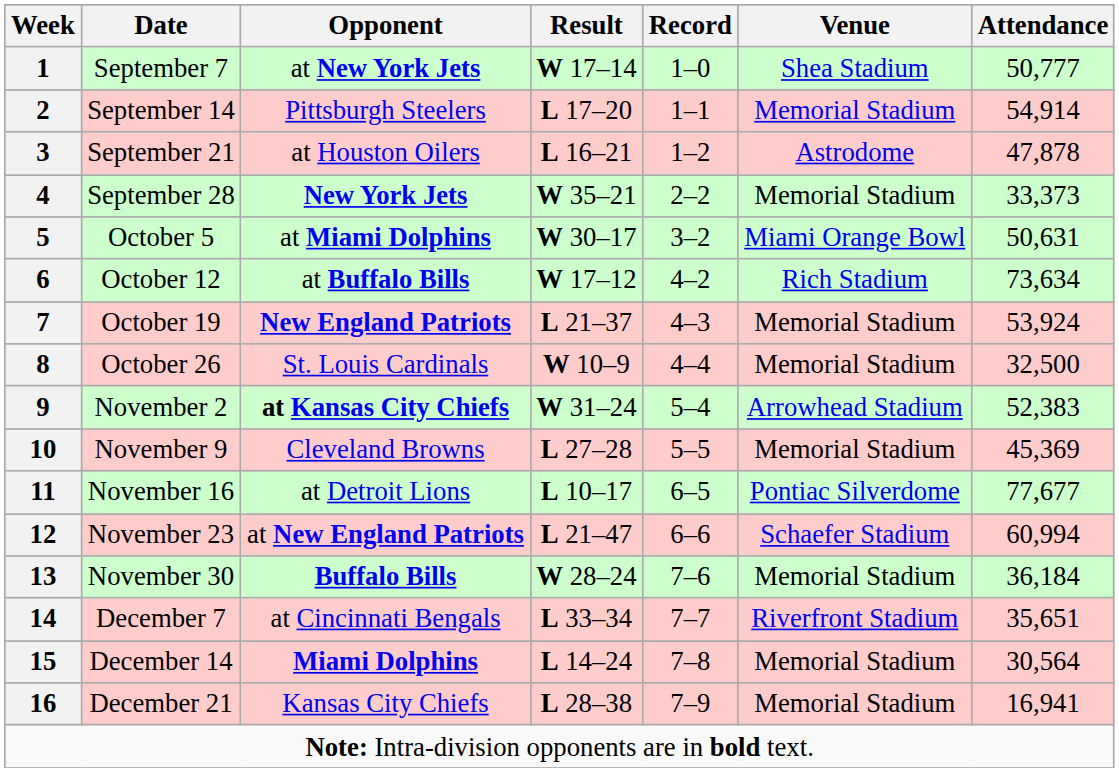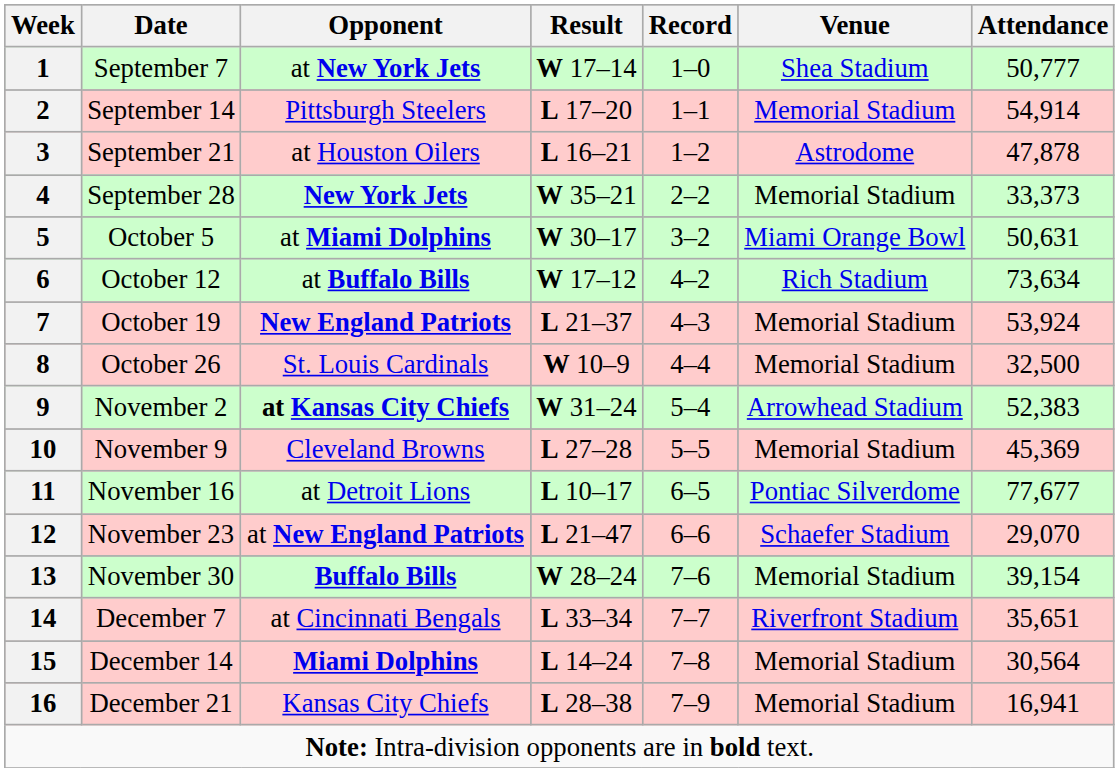(1043, 534) 60,994 -> (1043, 534) 29,070
(1043, 576) 36,184 -> (1043, 576) 39,154
